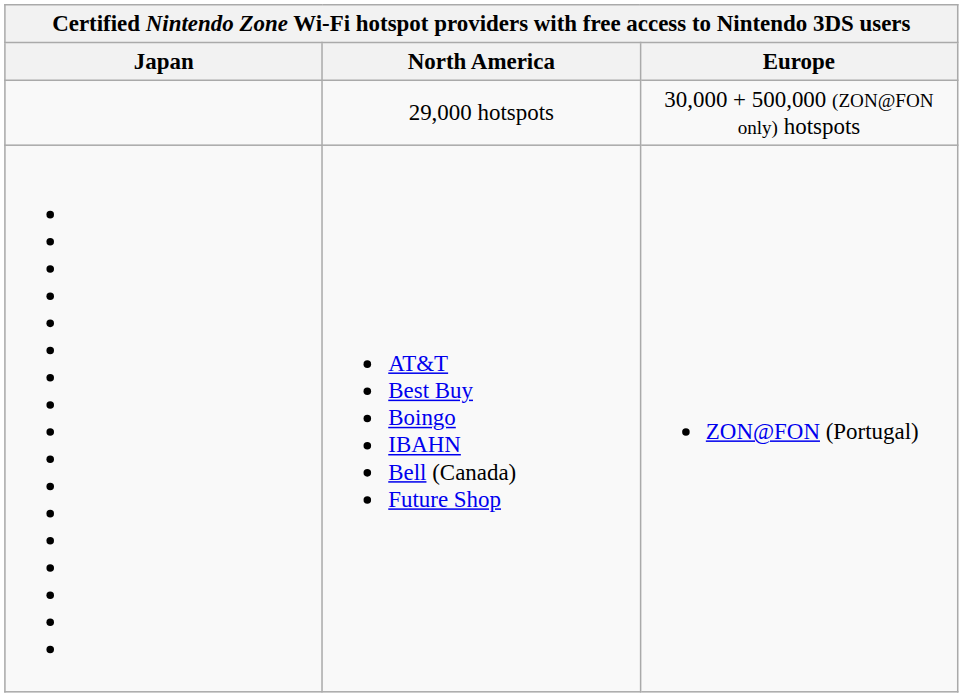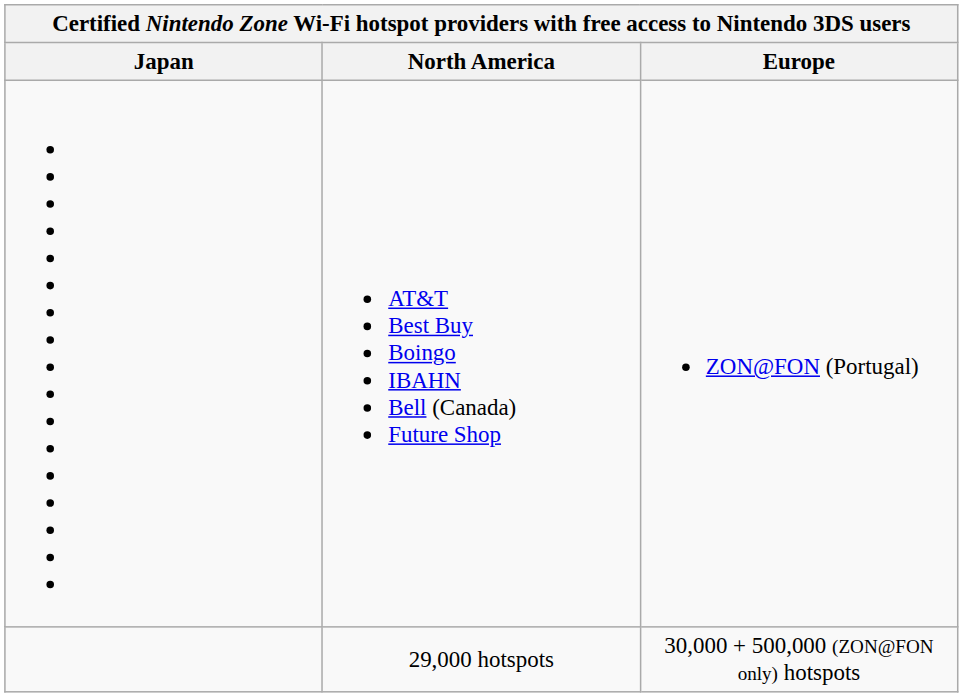rows swapped: (481, 432) <-> (481, 112)
